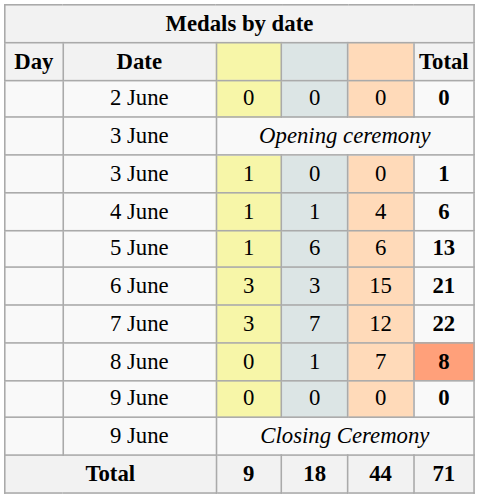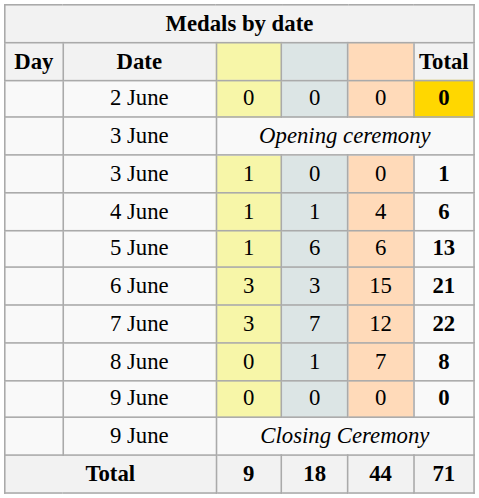(444, 98) no background -> (444, 98) gold background
(444, 361) lightsalmon background -> (444, 361) no background
